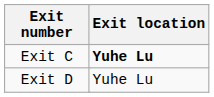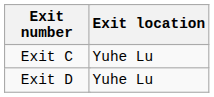(123, 56) bold -> (123, 56) normal
